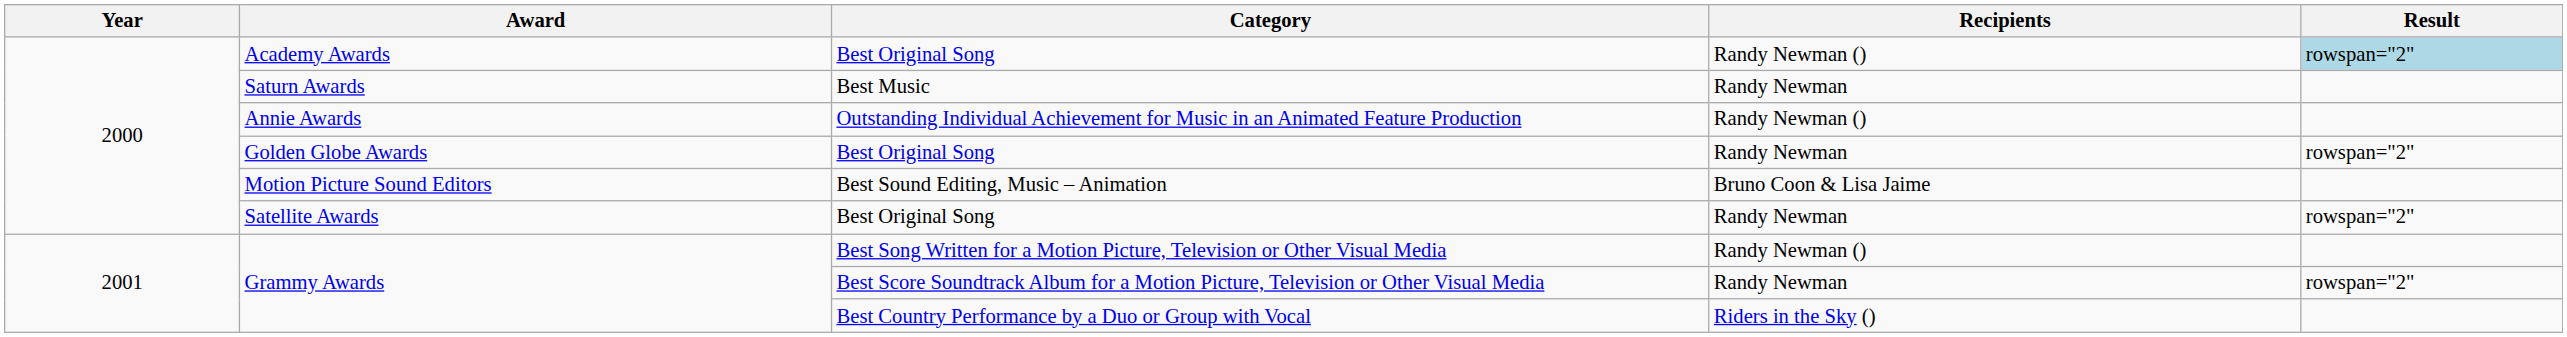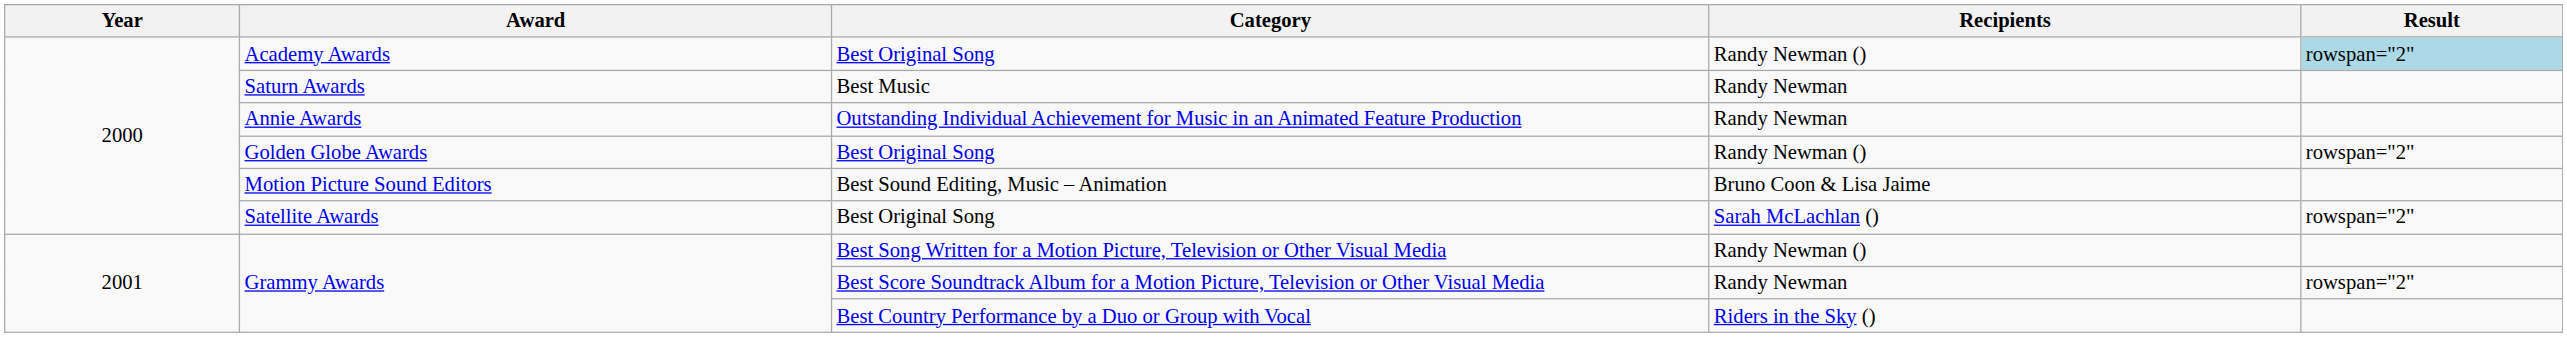(1790, 119) Randy Newman () -> (1781, 119) Randy Newman
(1781, 151) Randy Newman -> (1790, 151) Randy Newman ()
(1781, 217) Randy Newman -> (1796, 217) Sarah McLachlan ()
